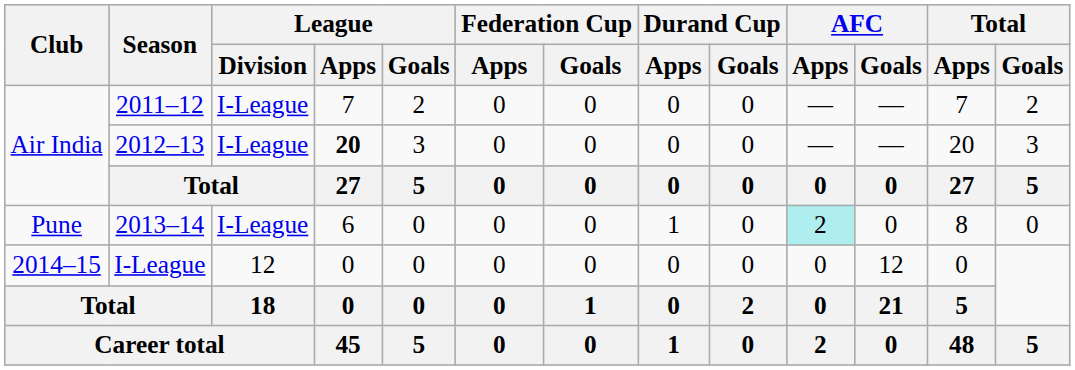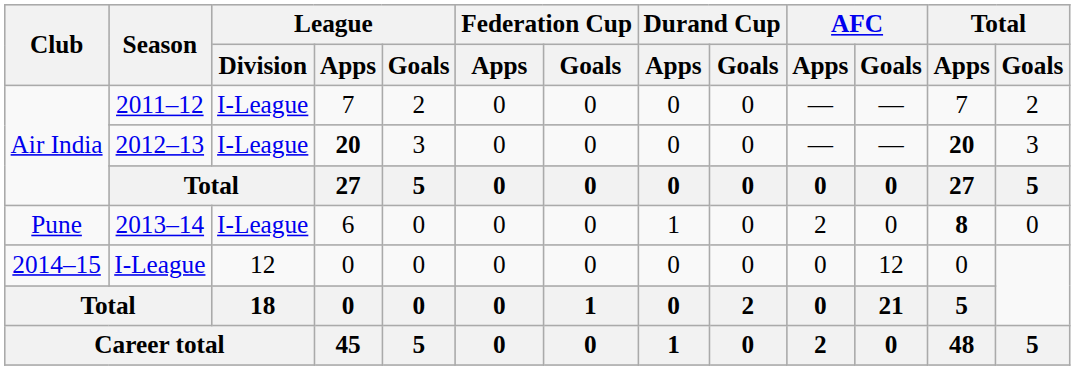(962, 144) normal -> (962, 144) bold
(820, 225) paleturquoise background -> (820, 225) no background
(962, 225) normal -> (962, 225) bold
